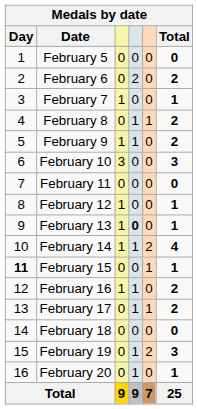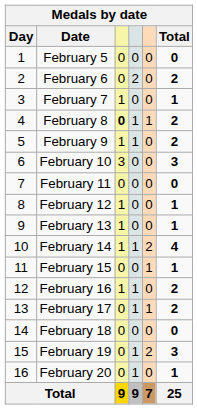(121, 120) normal -> (121, 120) bold
(135, 225) bold -> (135, 225) normal
(21, 267) bold -> (21, 267) normal
